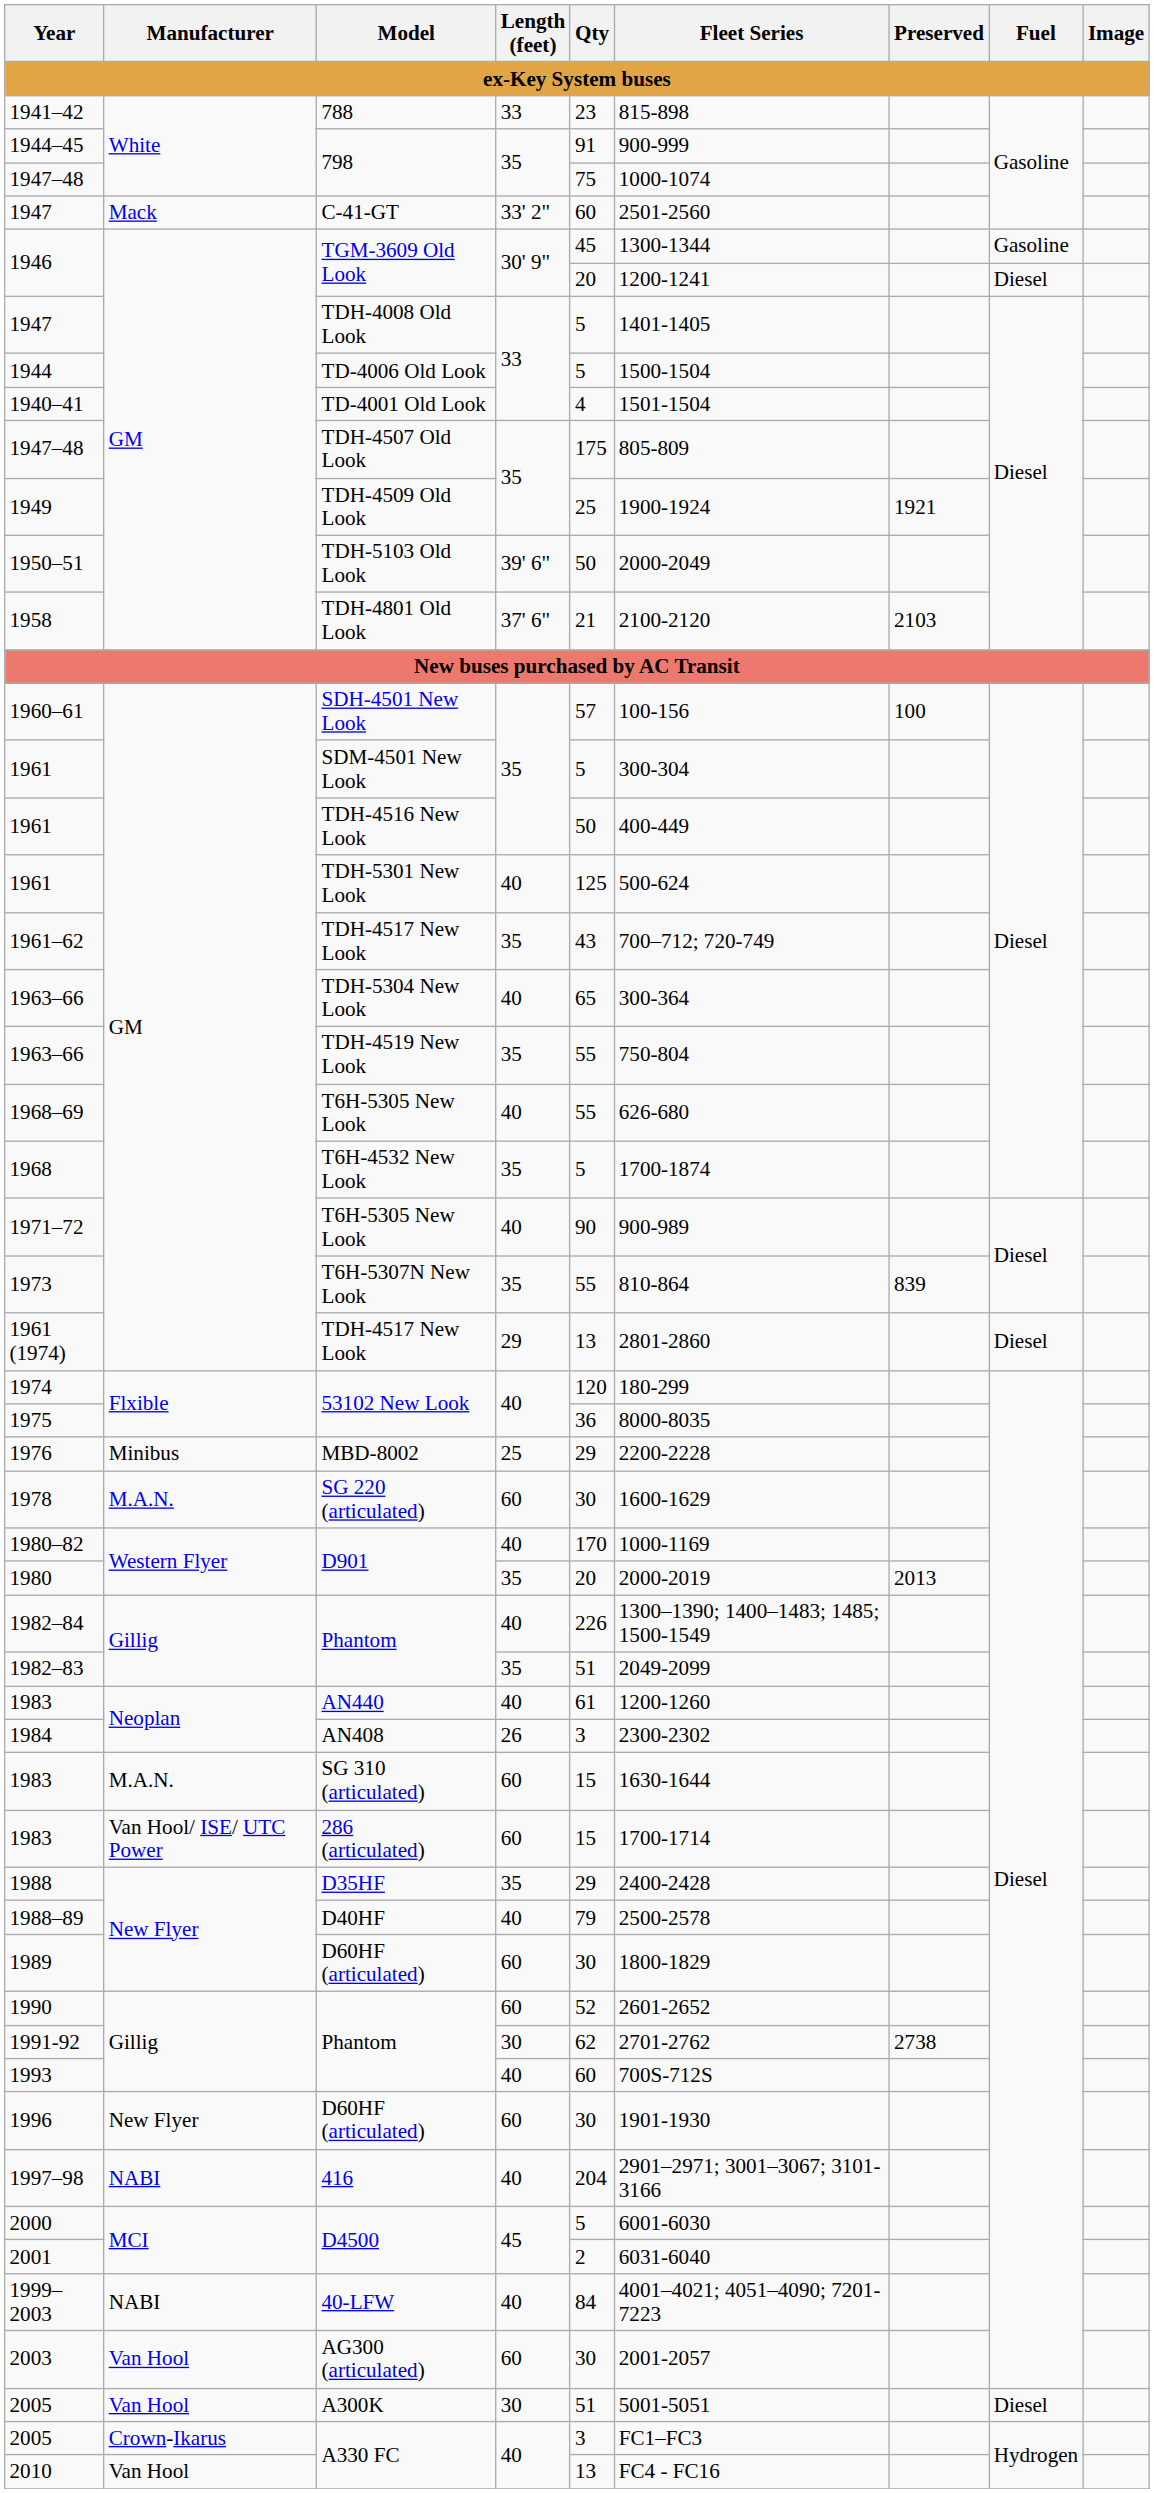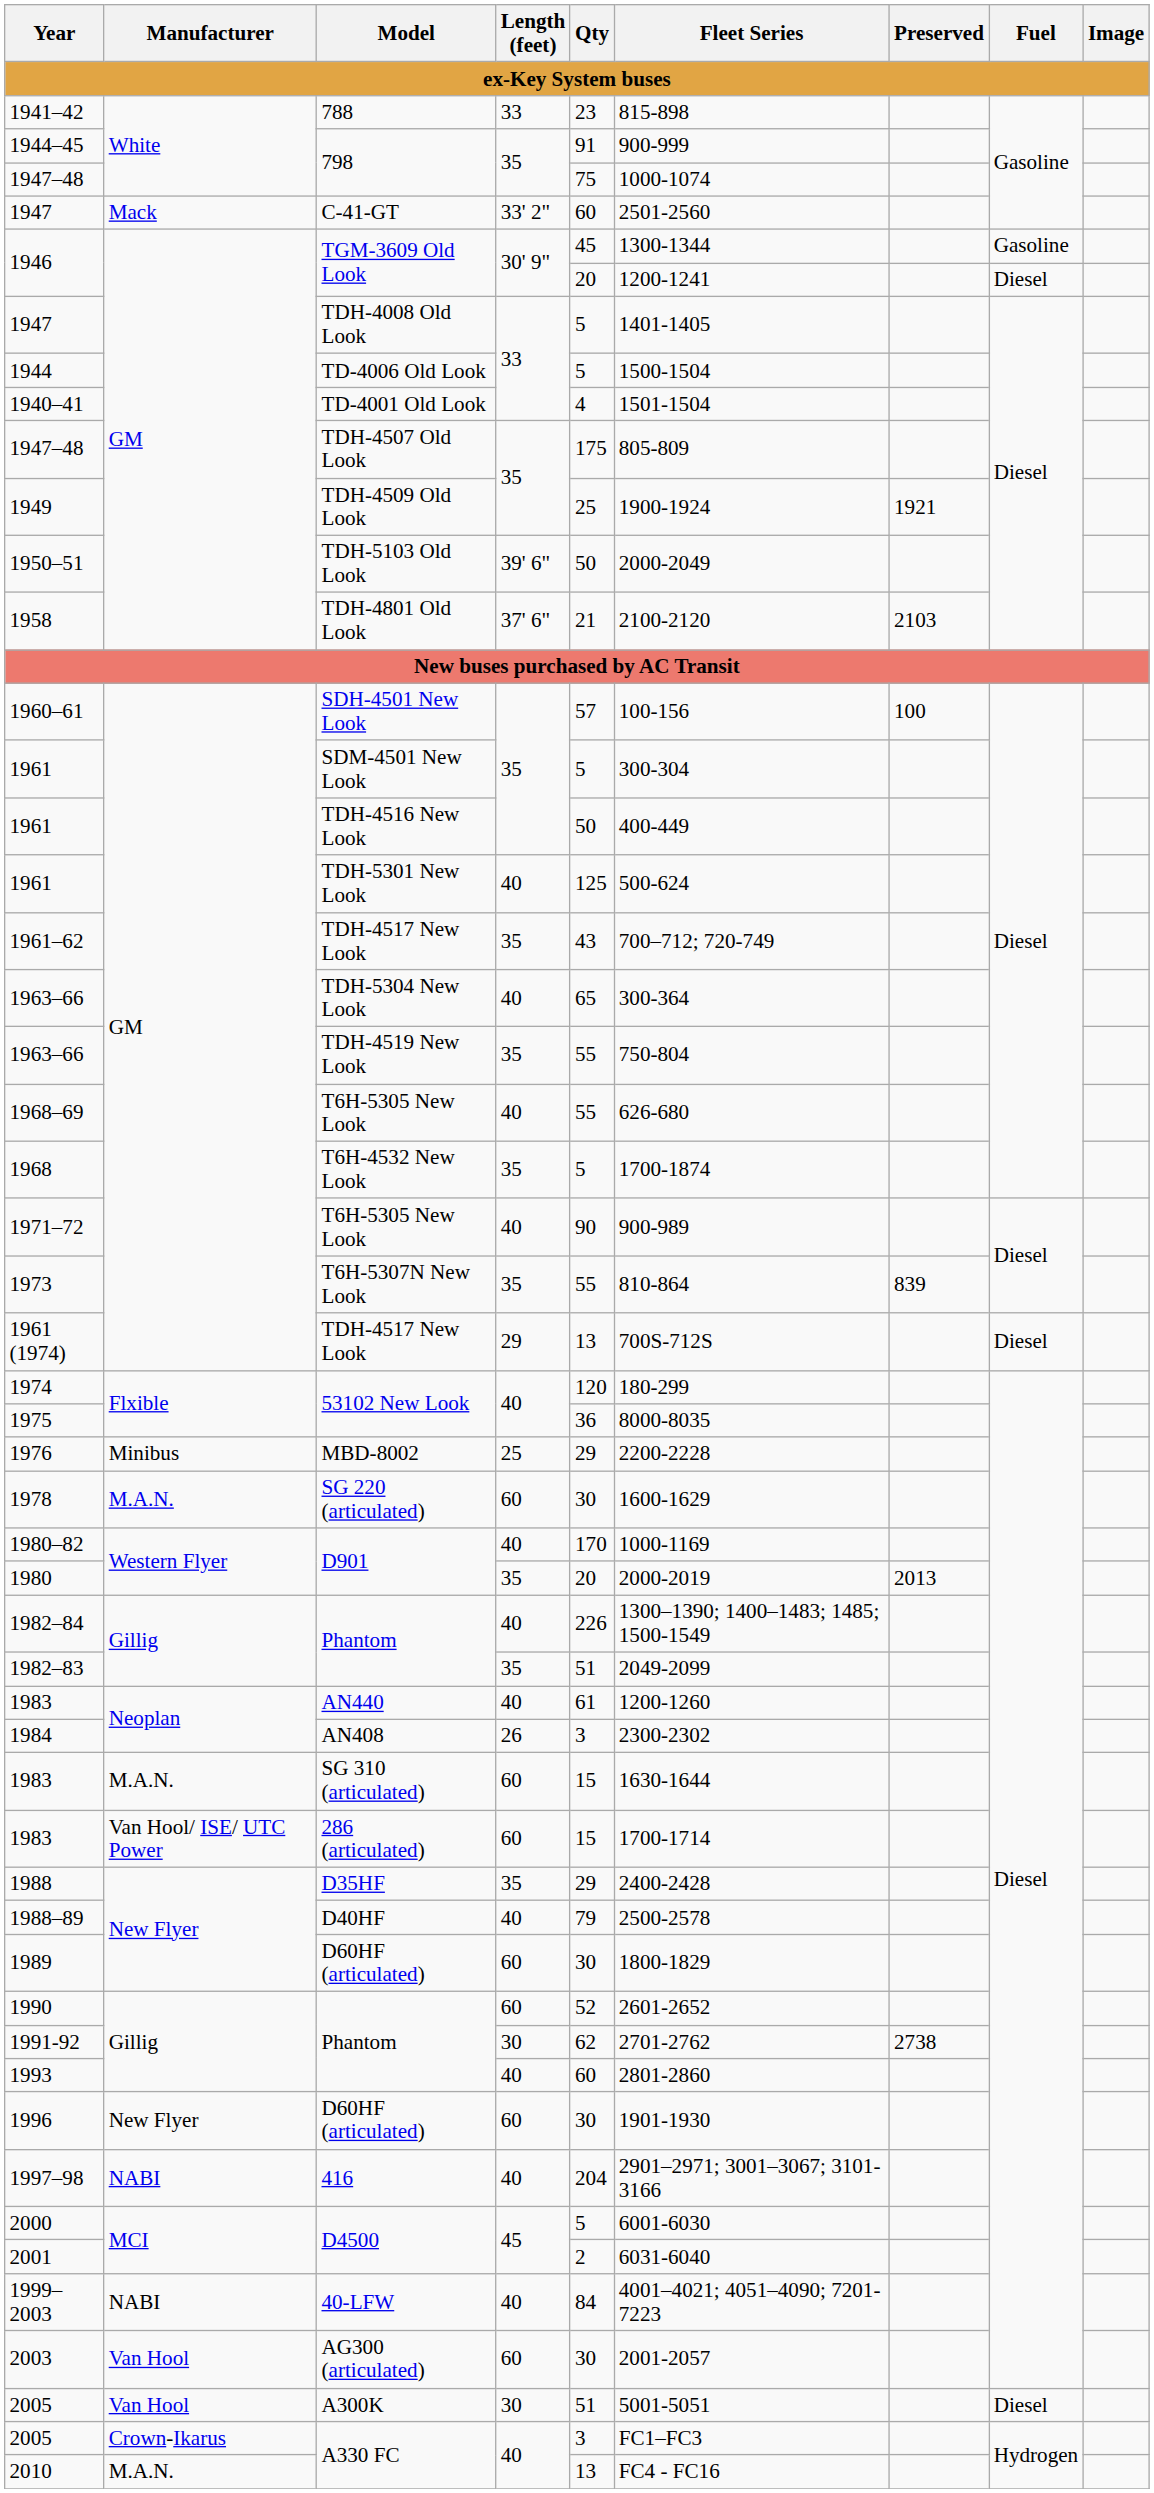(665, 1341) 2801-2860 -> (666, 1341) 700S-712S
(666, 2075) 700S-712S -> (665, 2075) 2801-2860
(149, 2471) Van Hool -> (141, 2471) M.A.N.
